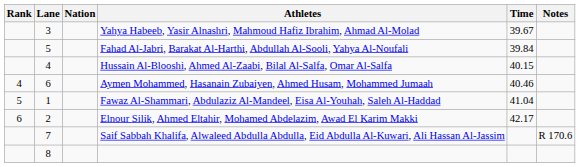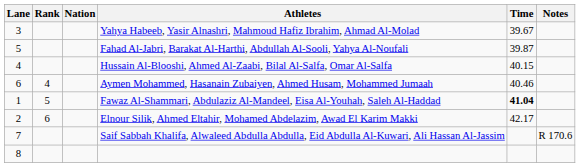columns swapped: (19, 13) <-> (48, 13)
(522, 48) 39.84 -> (522, 48) 39.87
(522, 101) normal -> (522, 101) bold
